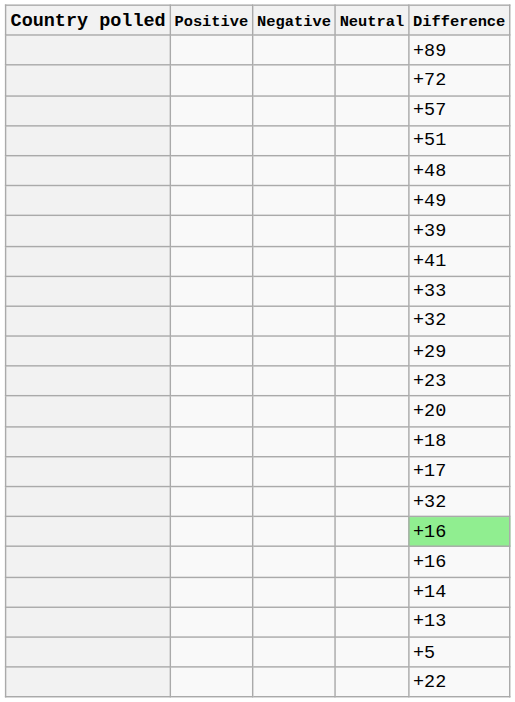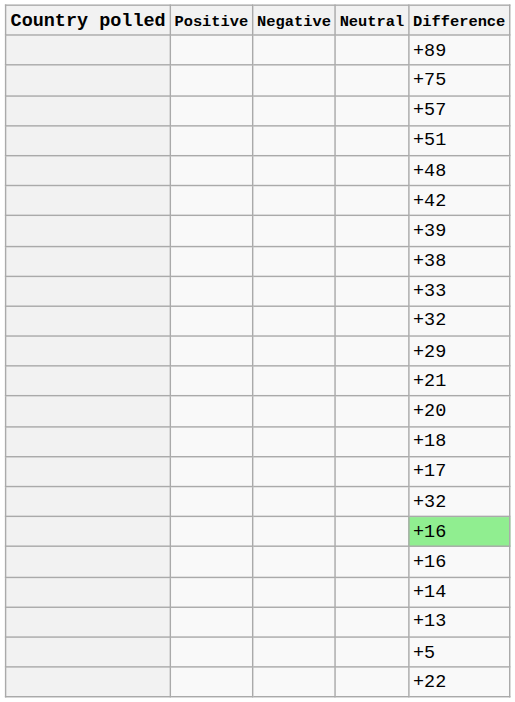(430, 80) +72 -> (430, 80) +75
(430, 201) +49 -> (430, 201) +42
(430, 261) +41 -> (430, 261) +38
(430, 381) +23 -> (430, 381) +21
